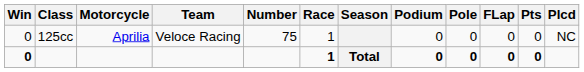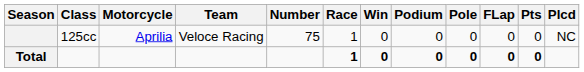columns swapped: (364, 15) <-> (20, 15)
